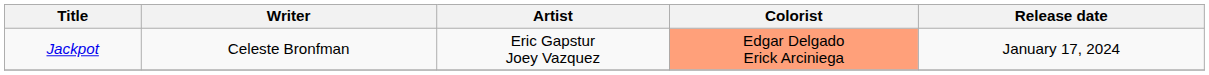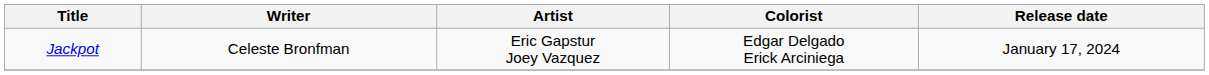(794, 49) lightsalmon background -> (794, 49) no background
